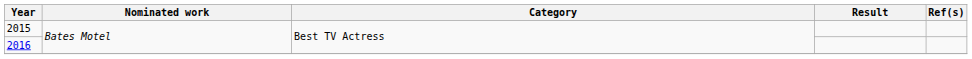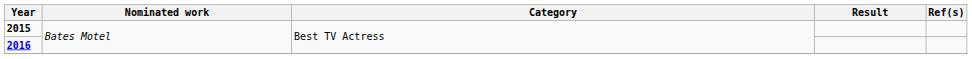(19, 29) normal -> (19, 29) bold
(19, 45) normal -> (19, 45) bold
